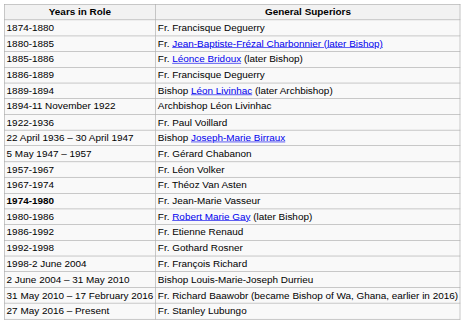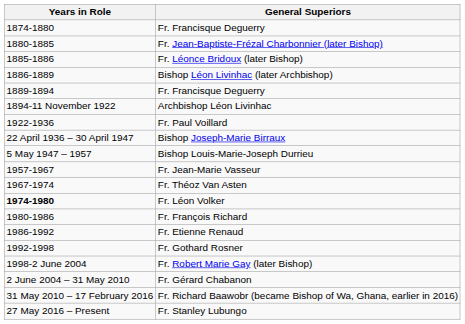(211, 75) Fr. Francisque Deguerry -> (245, 75) Bishop Léon Livinhac (later Archbishop)
(245, 91) Bishop Léon Livinhac (later Archbishop) -> (211, 91) Fr. Francisque Deguerry
(205, 153) Fr. Gérard Chabanon -> (236, 153) Bishop Louis-Marie-Joseph Durrieu
(191, 169) Fr. Léon Volker -> (209, 169) Fr. Jean-Marie Vasseur
(209, 201) Fr. Jean-Marie Vasseur -> (191, 201) Fr. Léon Volker
(235, 216) Fr. Robert Marie Gay (later Bishop) -> (203, 216) Fr. François Richard
(203, 264) Fr. François Richard -> (235, 264) Fr. Robert Marie Gay (later Bishop)
(236, 279) Bishop Louis-Marie-Joseph Durrieu -> (205, 279) Fr. Gérard Chabanon
